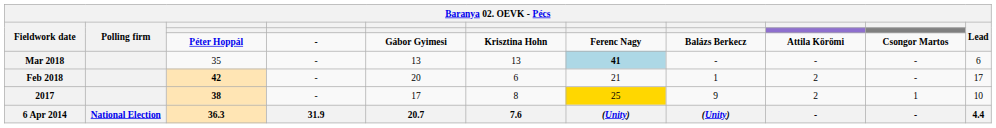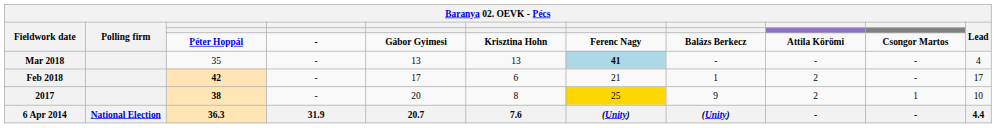(978, 60) 6 -> (978, 60) 4
(416, 78) 20 -> (416, 78) 17
(416, 96) 17 -> (416, 96) 20
